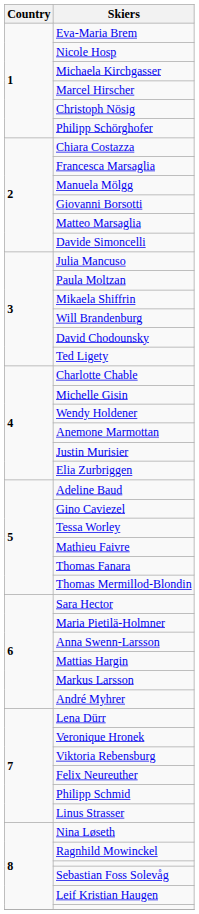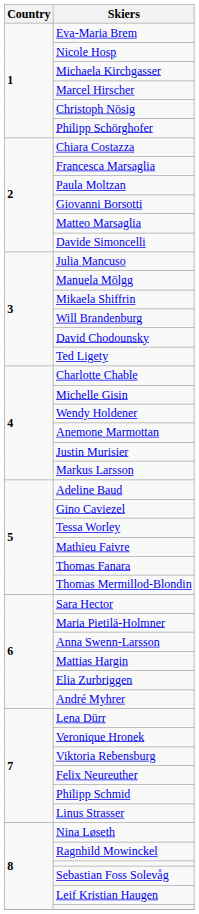(95, 185) Manuela Mölgg -> (91, 185) Paula Moltzan
(91, 280) Paula Moltzan -> (95, 280) Manuela Mölgg
(94, 470) Elia Zurbriggen -> (95, 470) Markus Larsson
(95, 680) Markus Larsson -> (94, 680) Elia Zurbriggen
